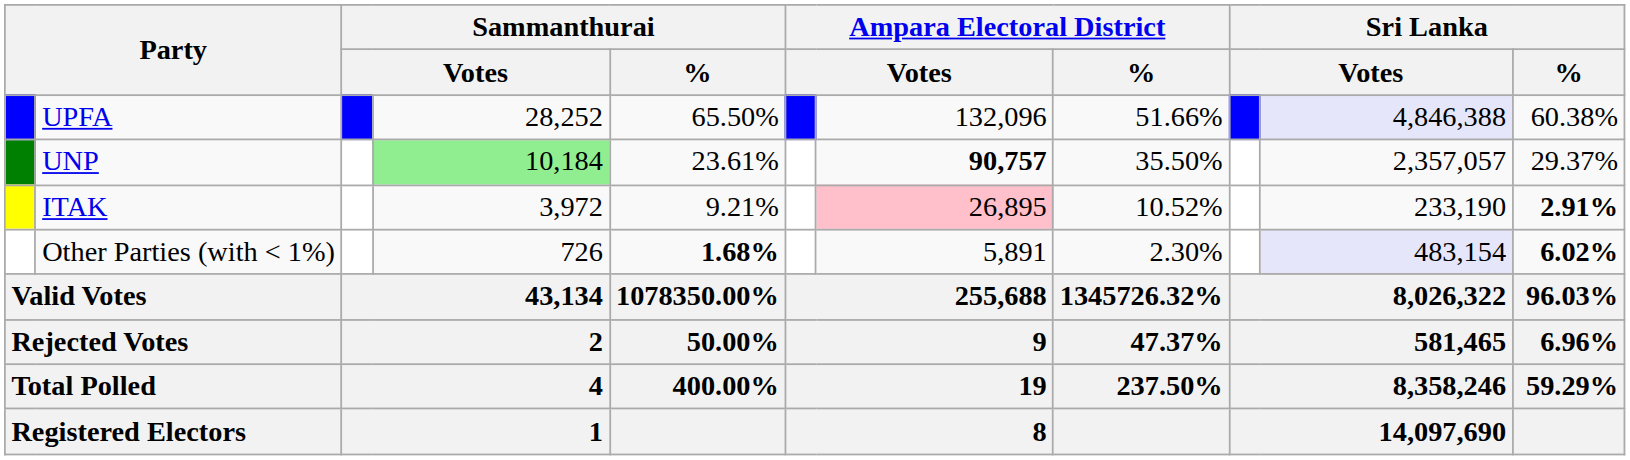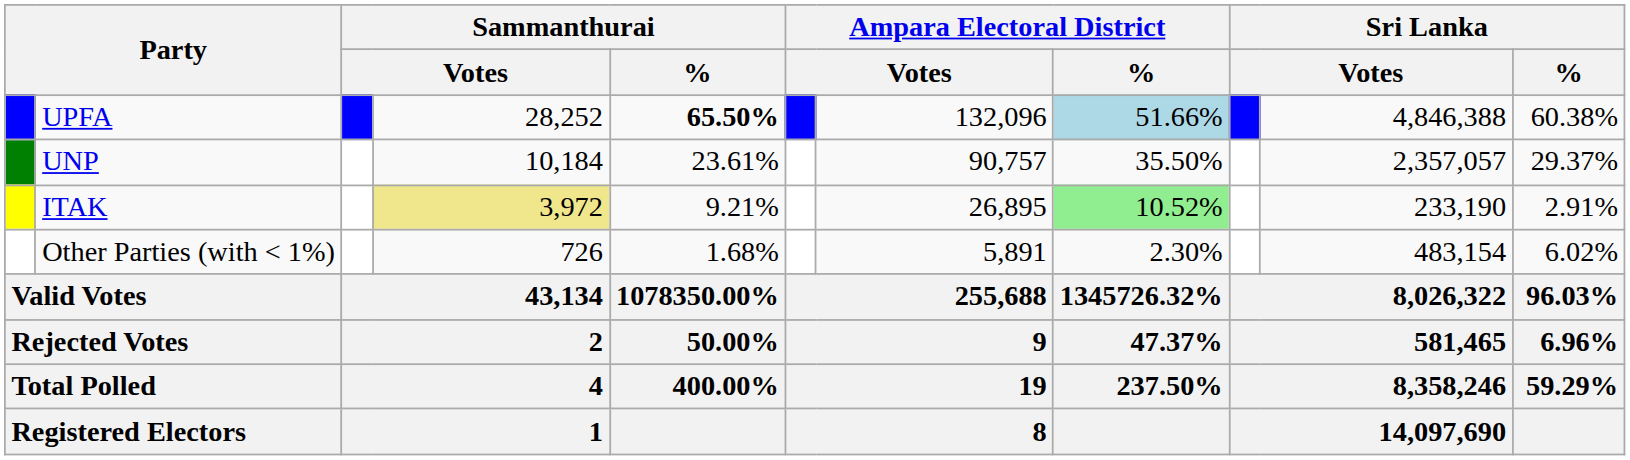(735, 116) normal -> (733, 116) bold
(1179, 116) no background -> (1179, 116) lightblue background
(1449, 116) lavender background -> (1449, 116) no background
(564, 161) lightgreen background -> (564, 161) no background
(1008, 161) bold -> (1008, 161) normal
(571, 206) no background -> (571, 206) khaki background
(1008, 206) pink background -> (1008, 206) no background
(1179, 206) no background -> (1179, 206) lightgreen background
(1579, 206) bold -> (1581, 206) normal
(740, 251) bold -> (742, 251) normal
(1460, 251) lavender background -> (1460, 251) no background
(1579, 251) bold -> (1581, 251) normal
